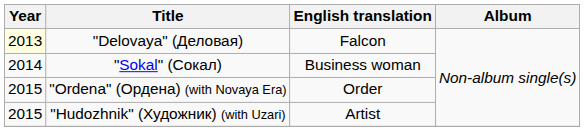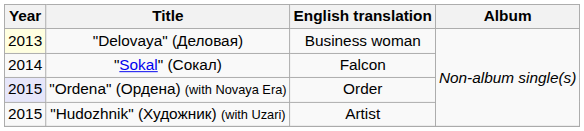(363, 41) Falcon -> (363, 41) Business woman
(363, 65) Business woman -> (363, 65) Falcon
(25, 89) no background -> (25, 89) lavender background
